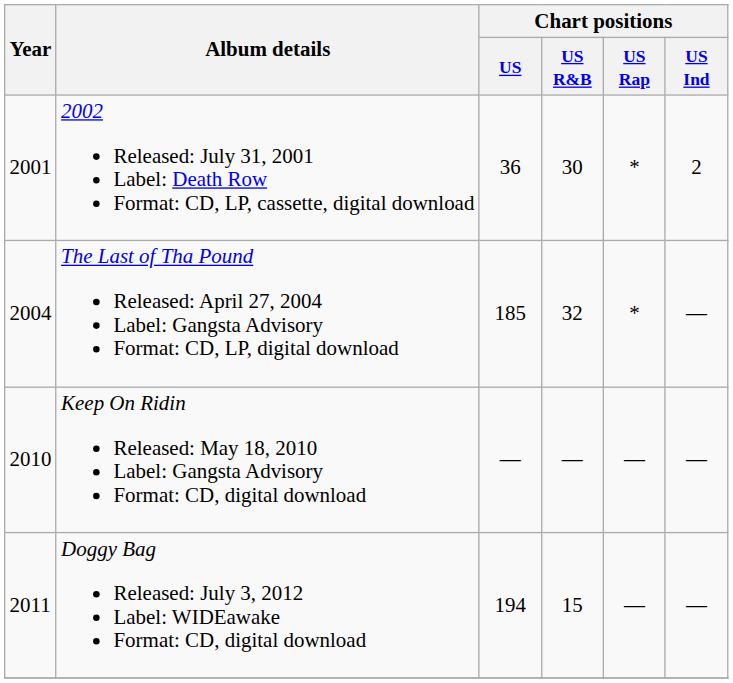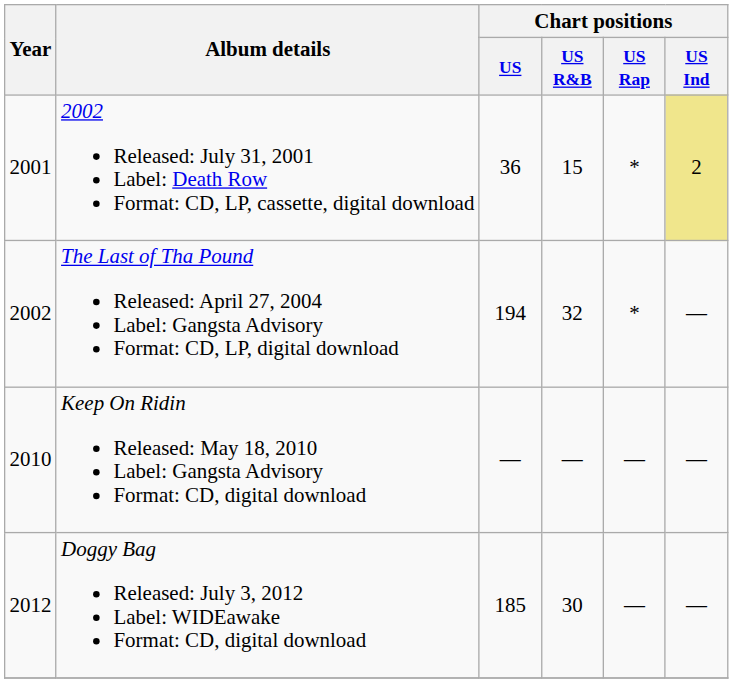(572, 167) 30 -> (572, 167) 15
(696, 167) no background -> (696, 167) khaki background
(30, 313) 2004 -> (30, 313) 2002
(510, 313) 185 -> (510, 313) 194
(30, 605) 2011 -> (30, 605) 2012
(510, 605) 194 -> (510, 605) 185
(572, 605) 15 -> (572, 605) 30
